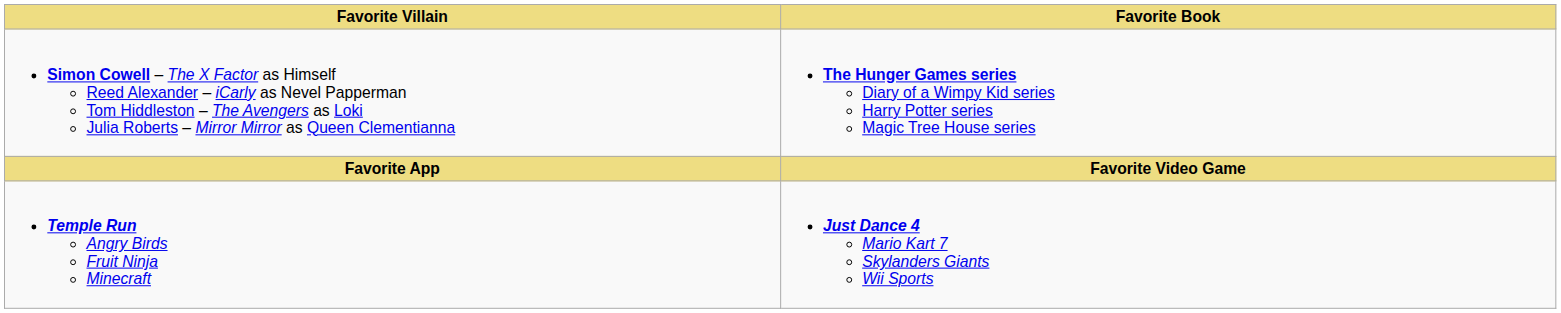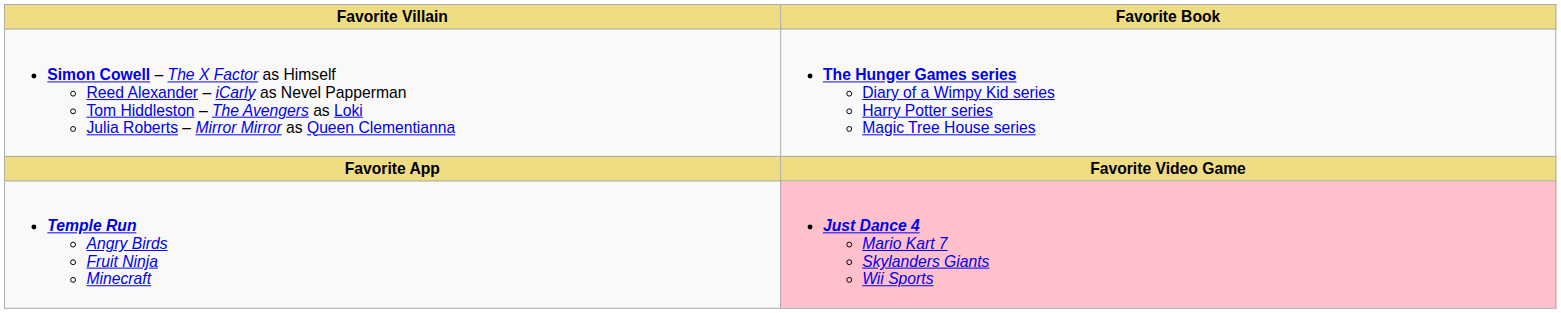(1168, 253) no background -> (1168, 253) pink background
